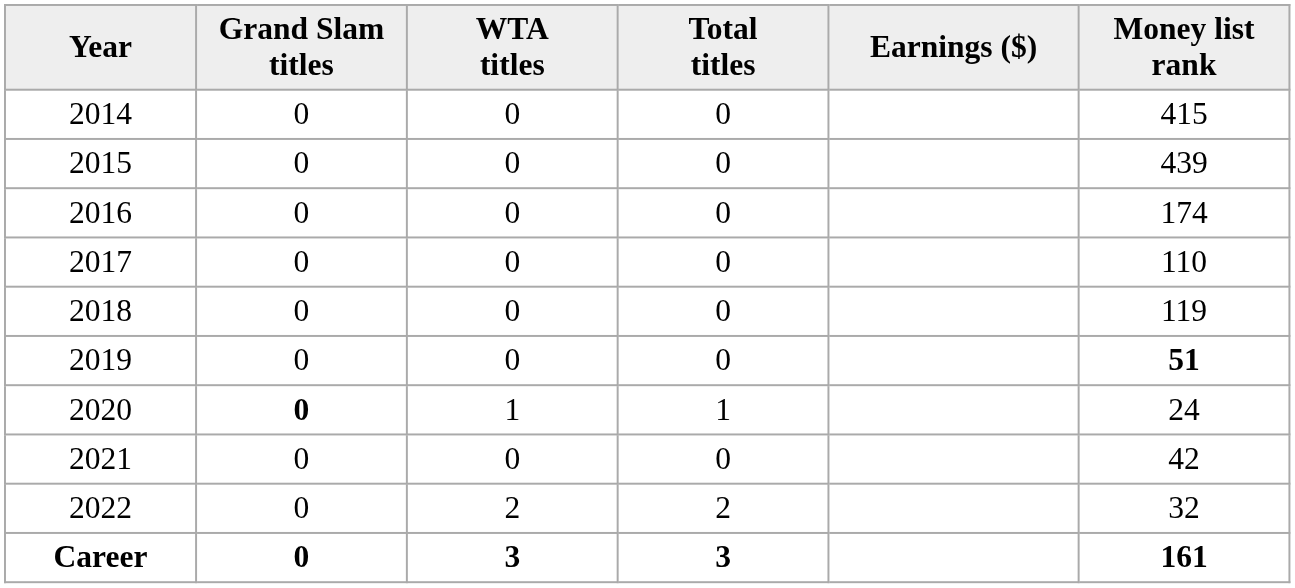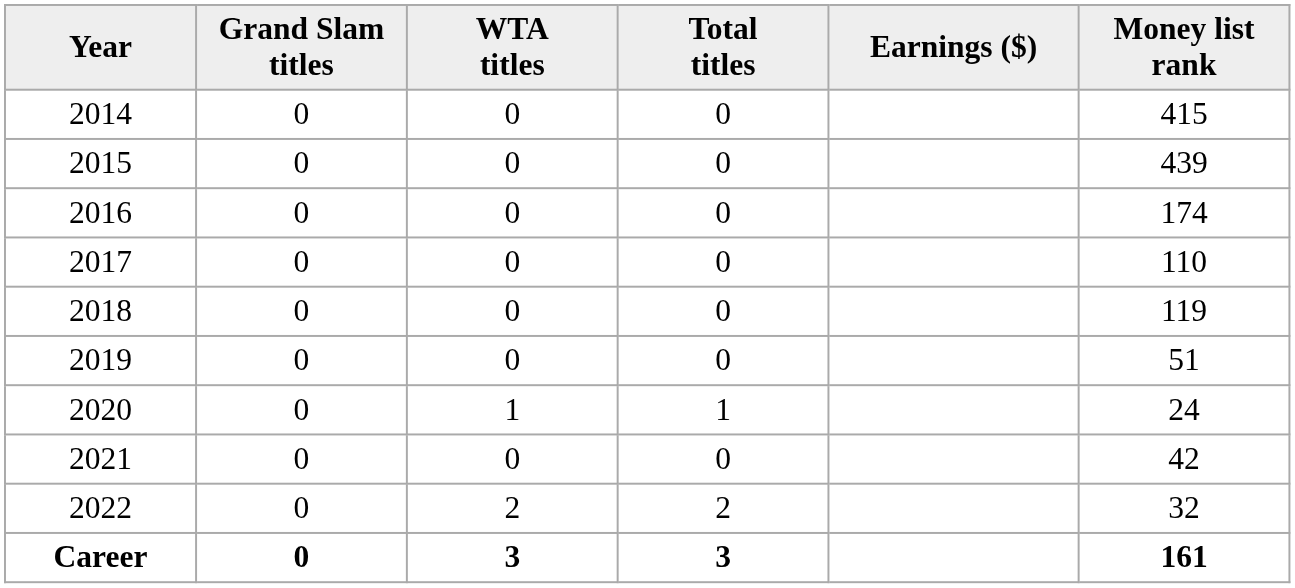(1184, 360) bold -> (1184, 360) normal
(301, 409) bold -> (301, 409) normal
